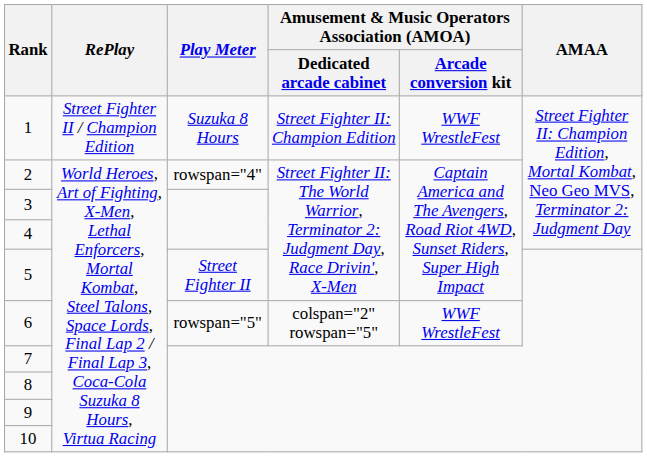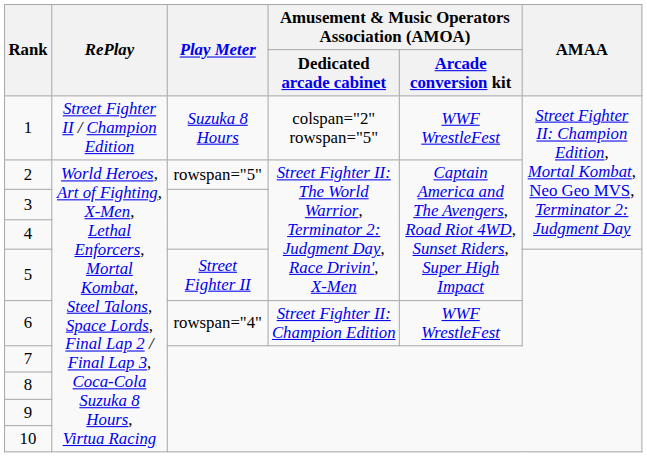(334, 127) Street Fighter II: Champion Edition -> (334, 127) colspan="2" rowspan="5"
(218, 174) rowspan="4" -> (218, 174) rowspan="5"
(218, 322) rowspan="5" -> (218, 322) rowspan="4"
(334, 322) colspan="2" rowspan="5" -> (334, 322) Street Fighter II: Champion Edition
